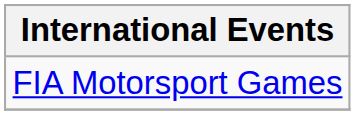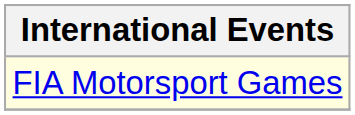(178, 82) no background -> (178, 82) lightyellow background
